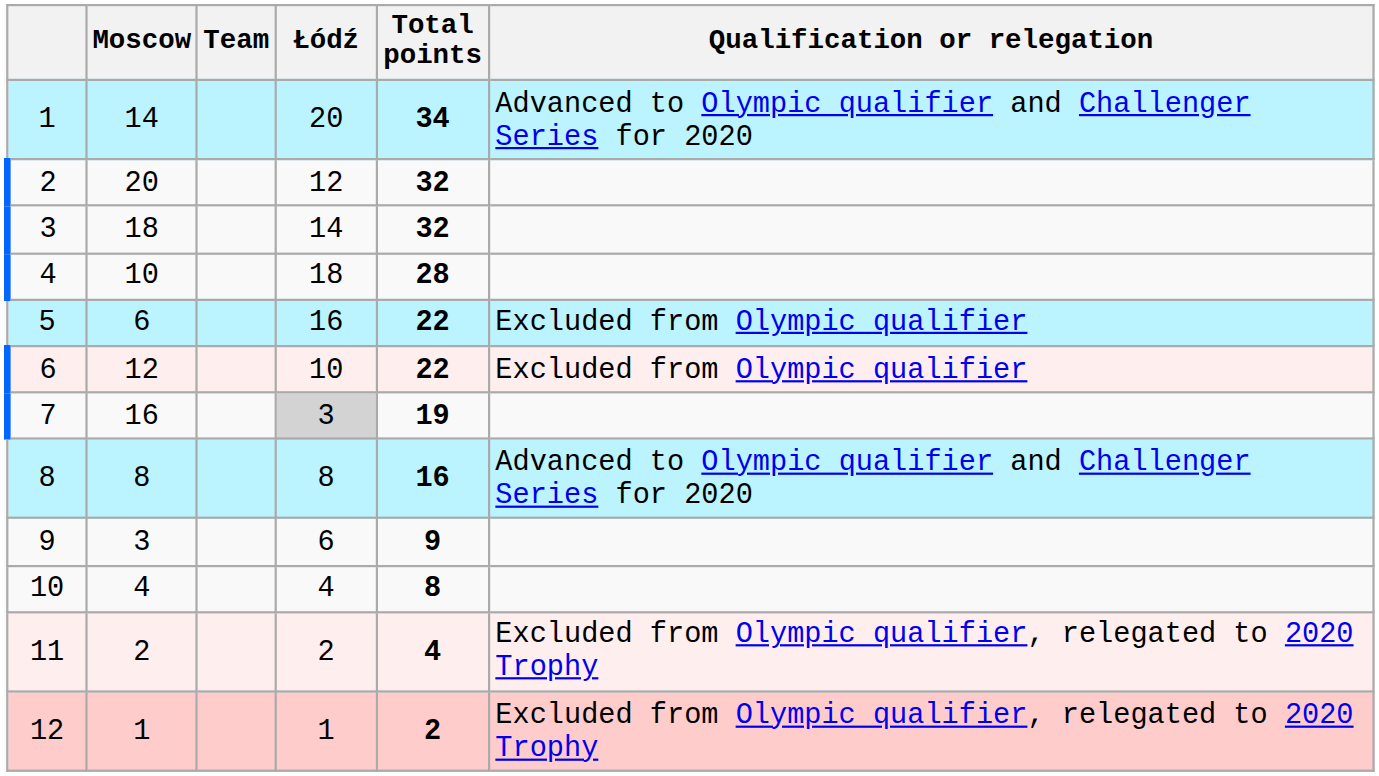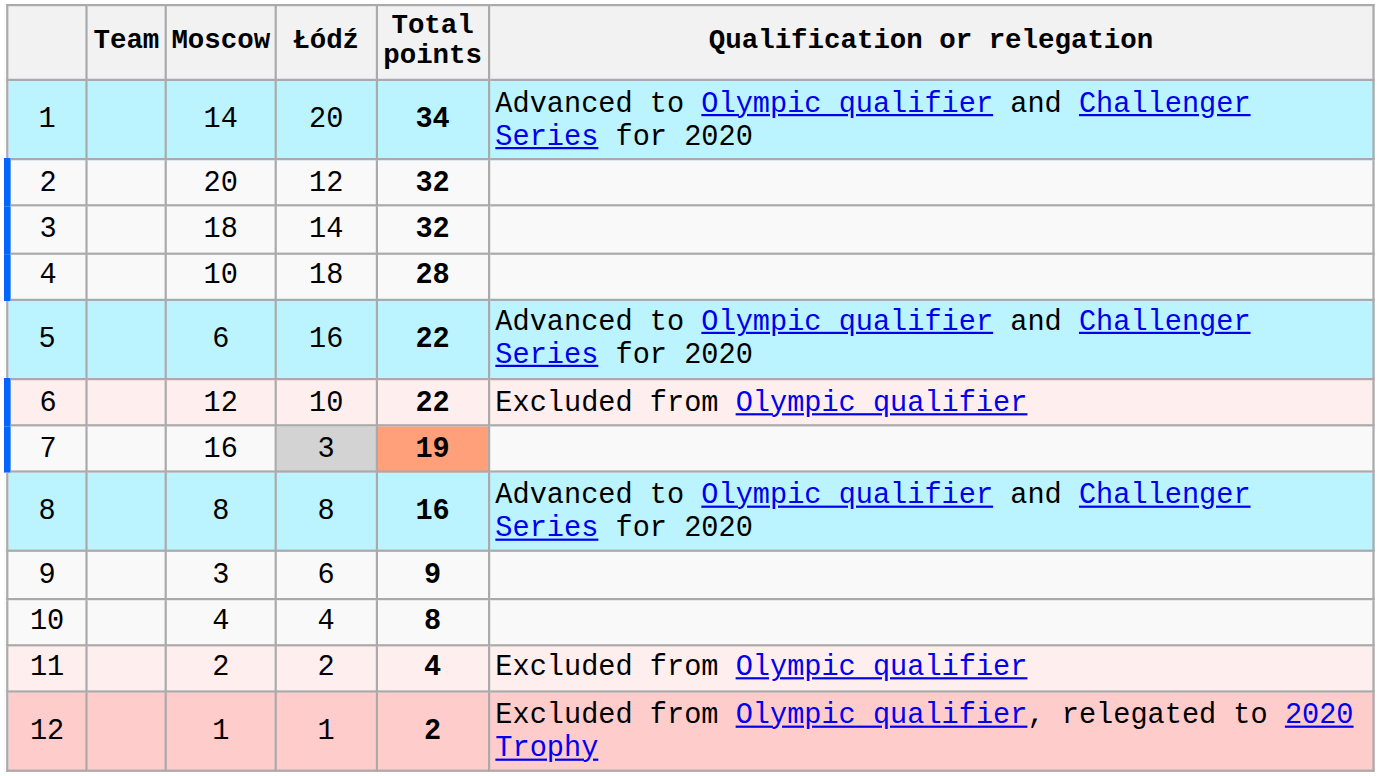columns swapped: (236, 42) <-> (142, 42)
(761, 323) Excluded from Olympic qualifier -> (873, 339) Advanced to Olympic qualifier and Challenger Series for 2020
(433, 416) no background -> (433, 449) lightsalmon background
(924, 652) Excluded from Olympic qualifier, relegated to 2020 Trophy -> (761, 668) Excluded from Olympic qualifier
